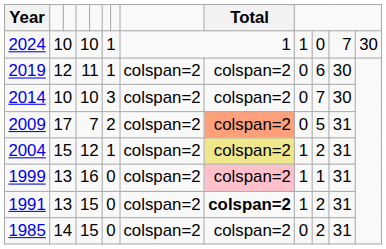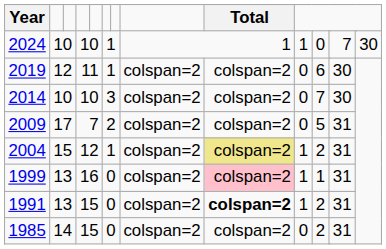(252, 124) lightsalmon background -> (252, 124) no background
